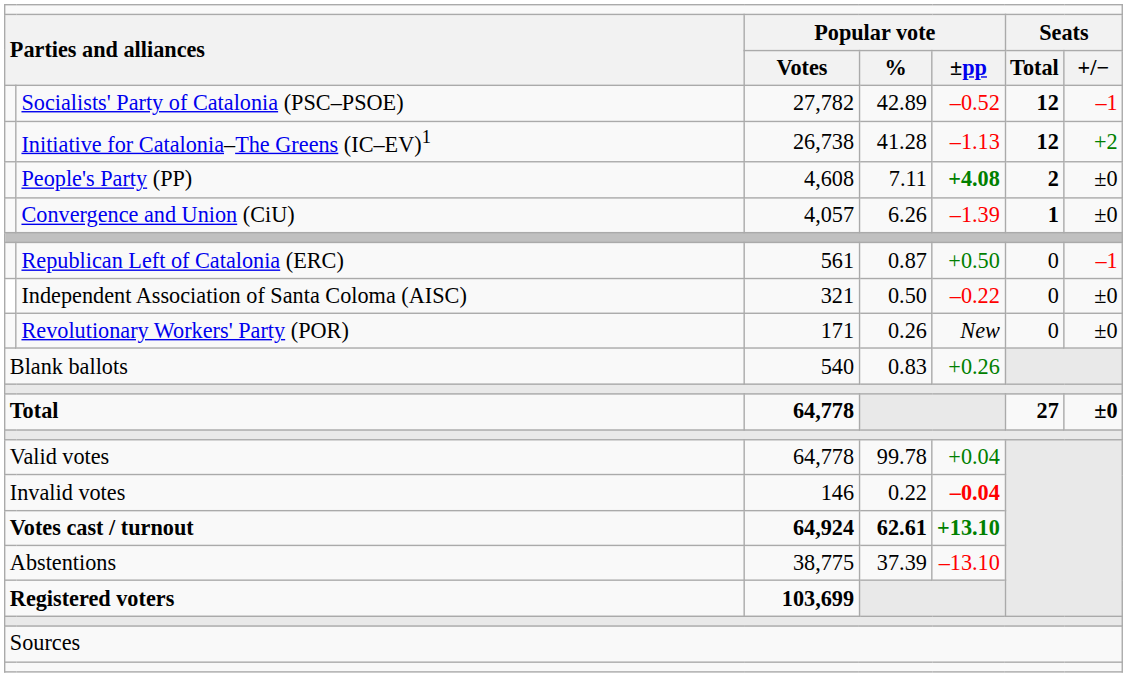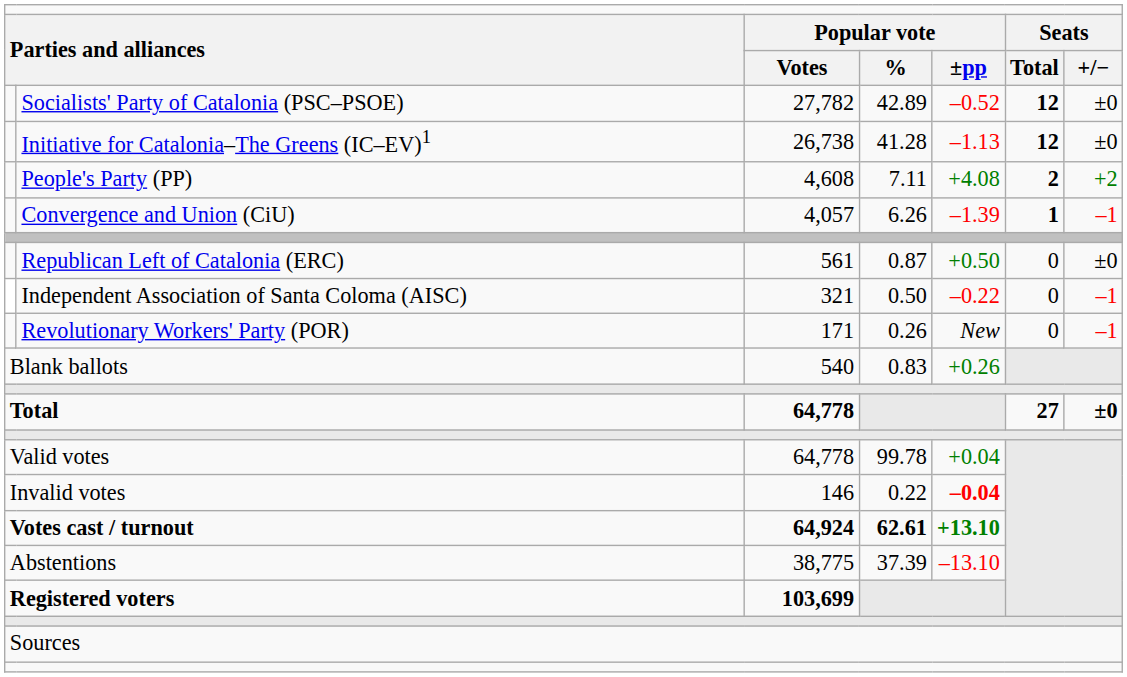(1107, 102) –1 -> (1106, 102) ±0
(1106, 141) +2 -> (1106, 141) ±0
(974, 179) bold -> (974, 179) normal
(1106, 179) ±0 -> (1106, 179) +2
(1106, 214) ±0 -> (1107, 214) –1
(1107, 260) –1 -> (1106, 260) ±0
(1106, 295) ±0 -> (1107, 295) –1
(1106, 330) ±0 -> (1107, 330) –1
